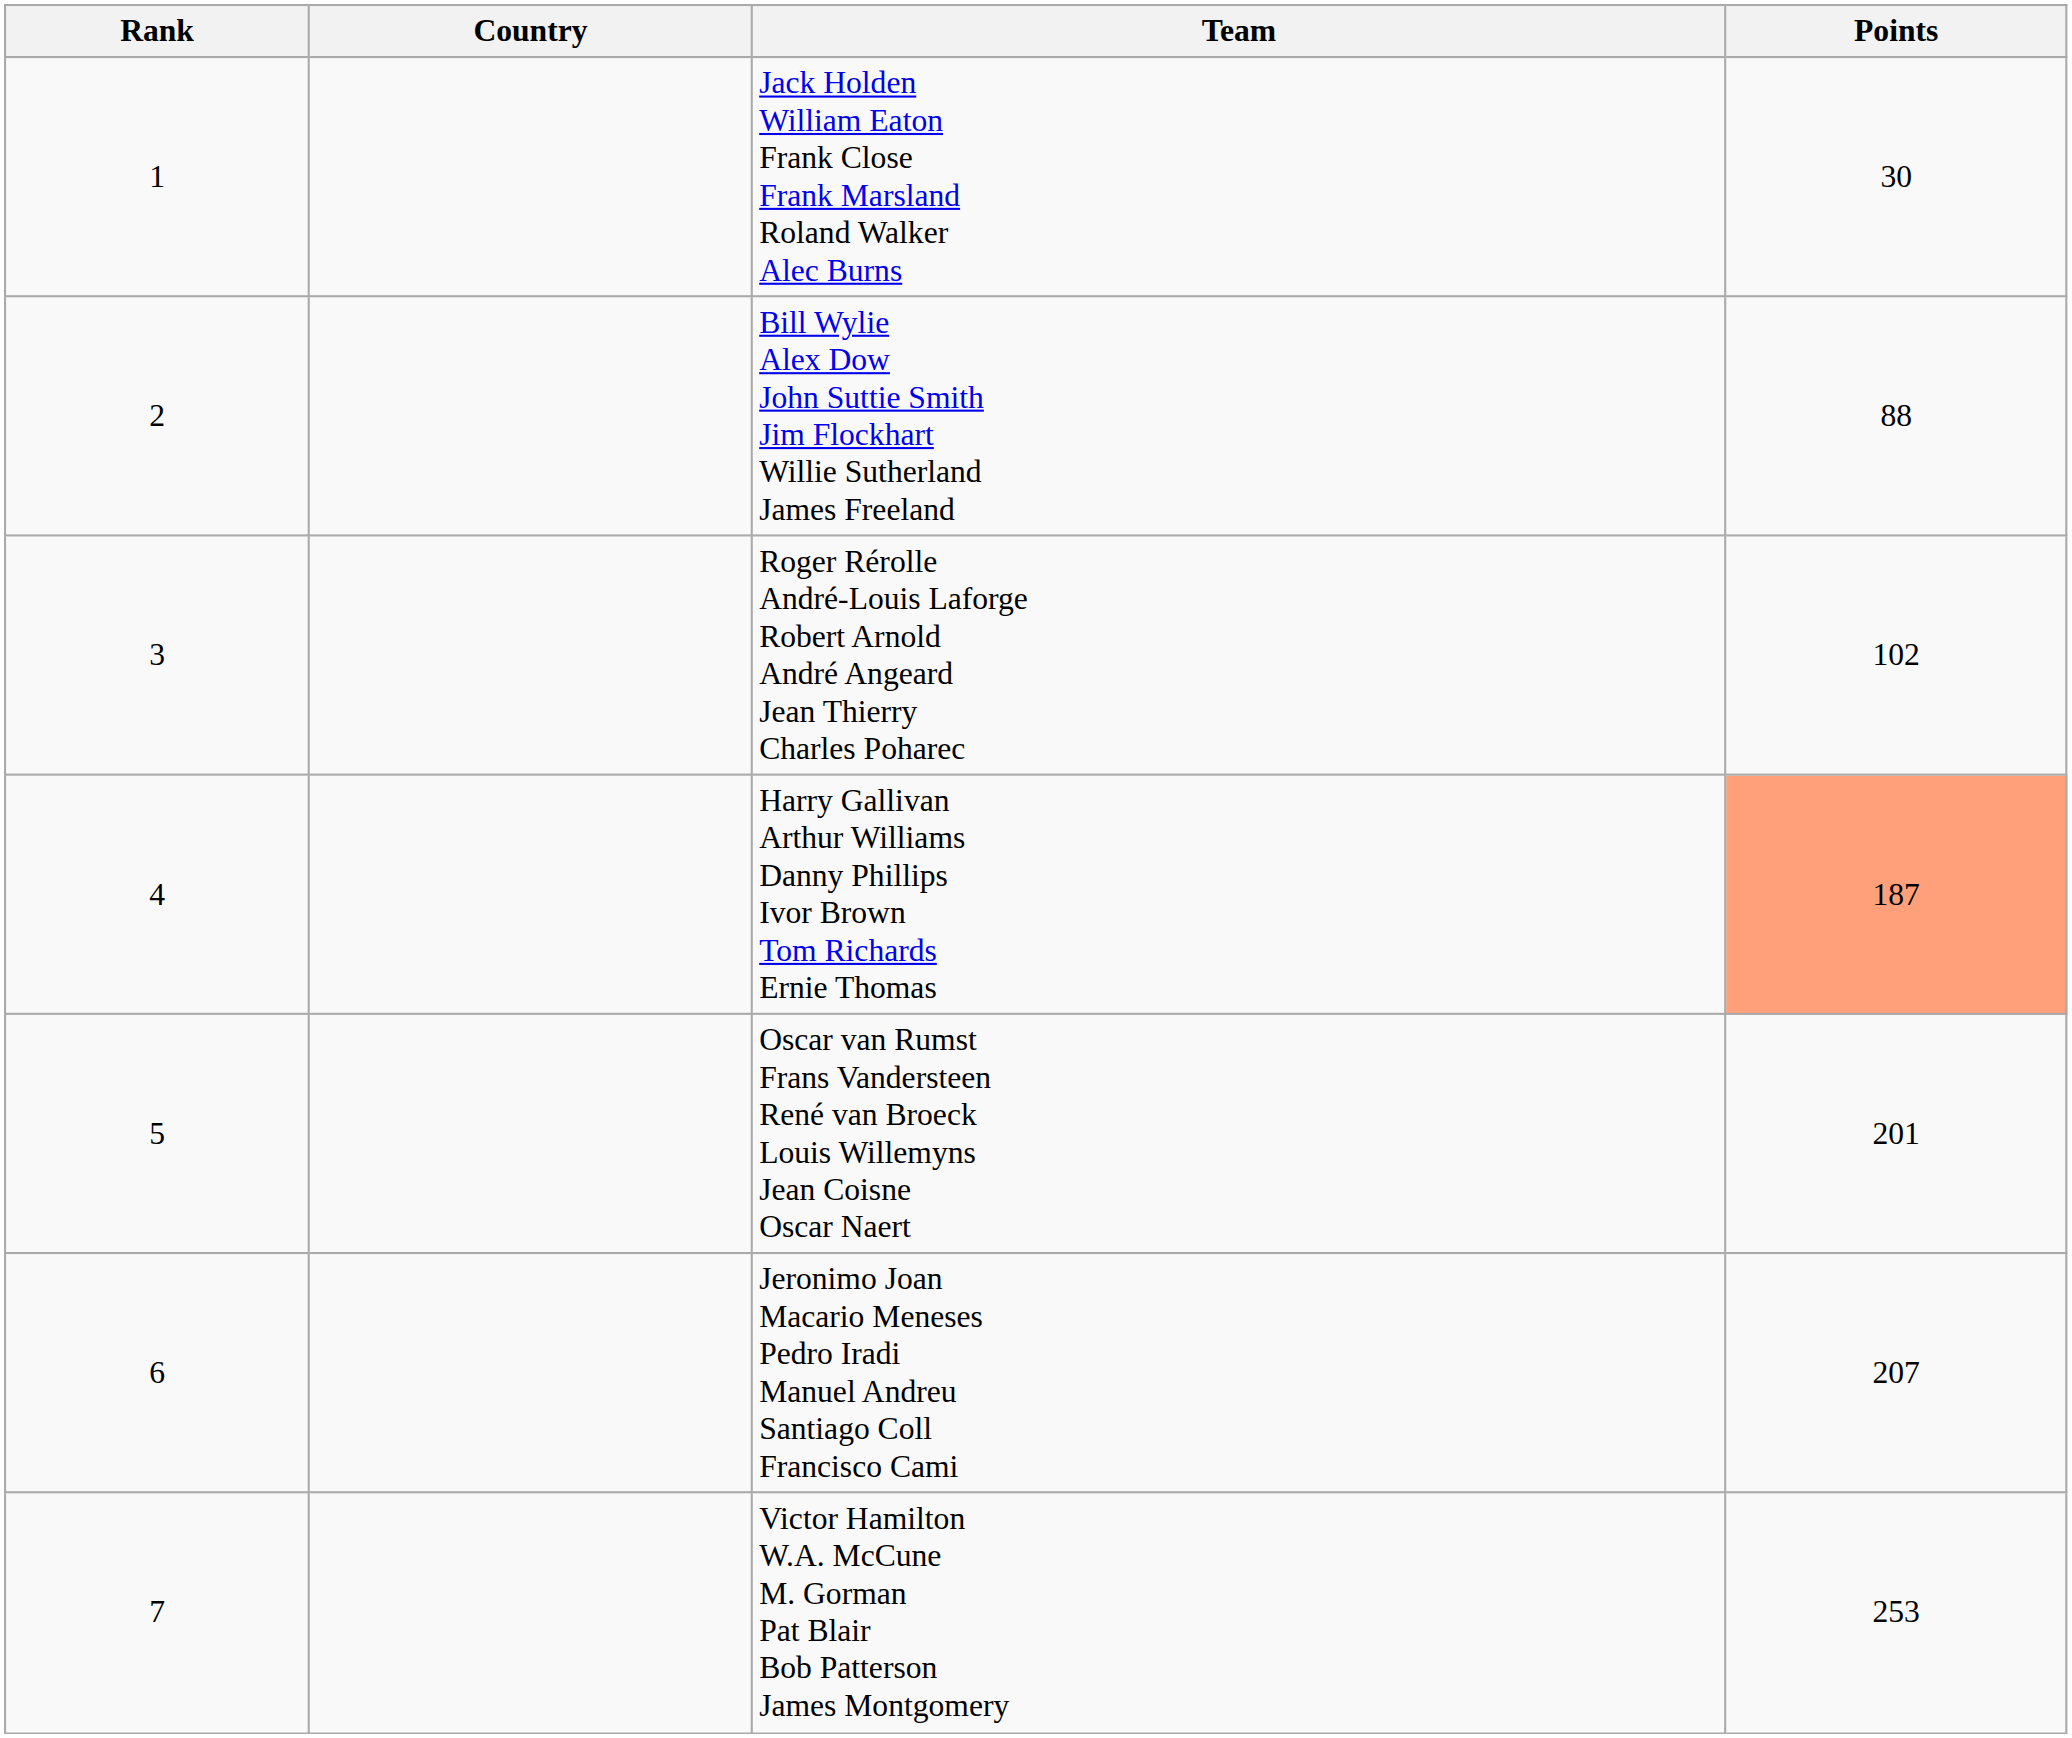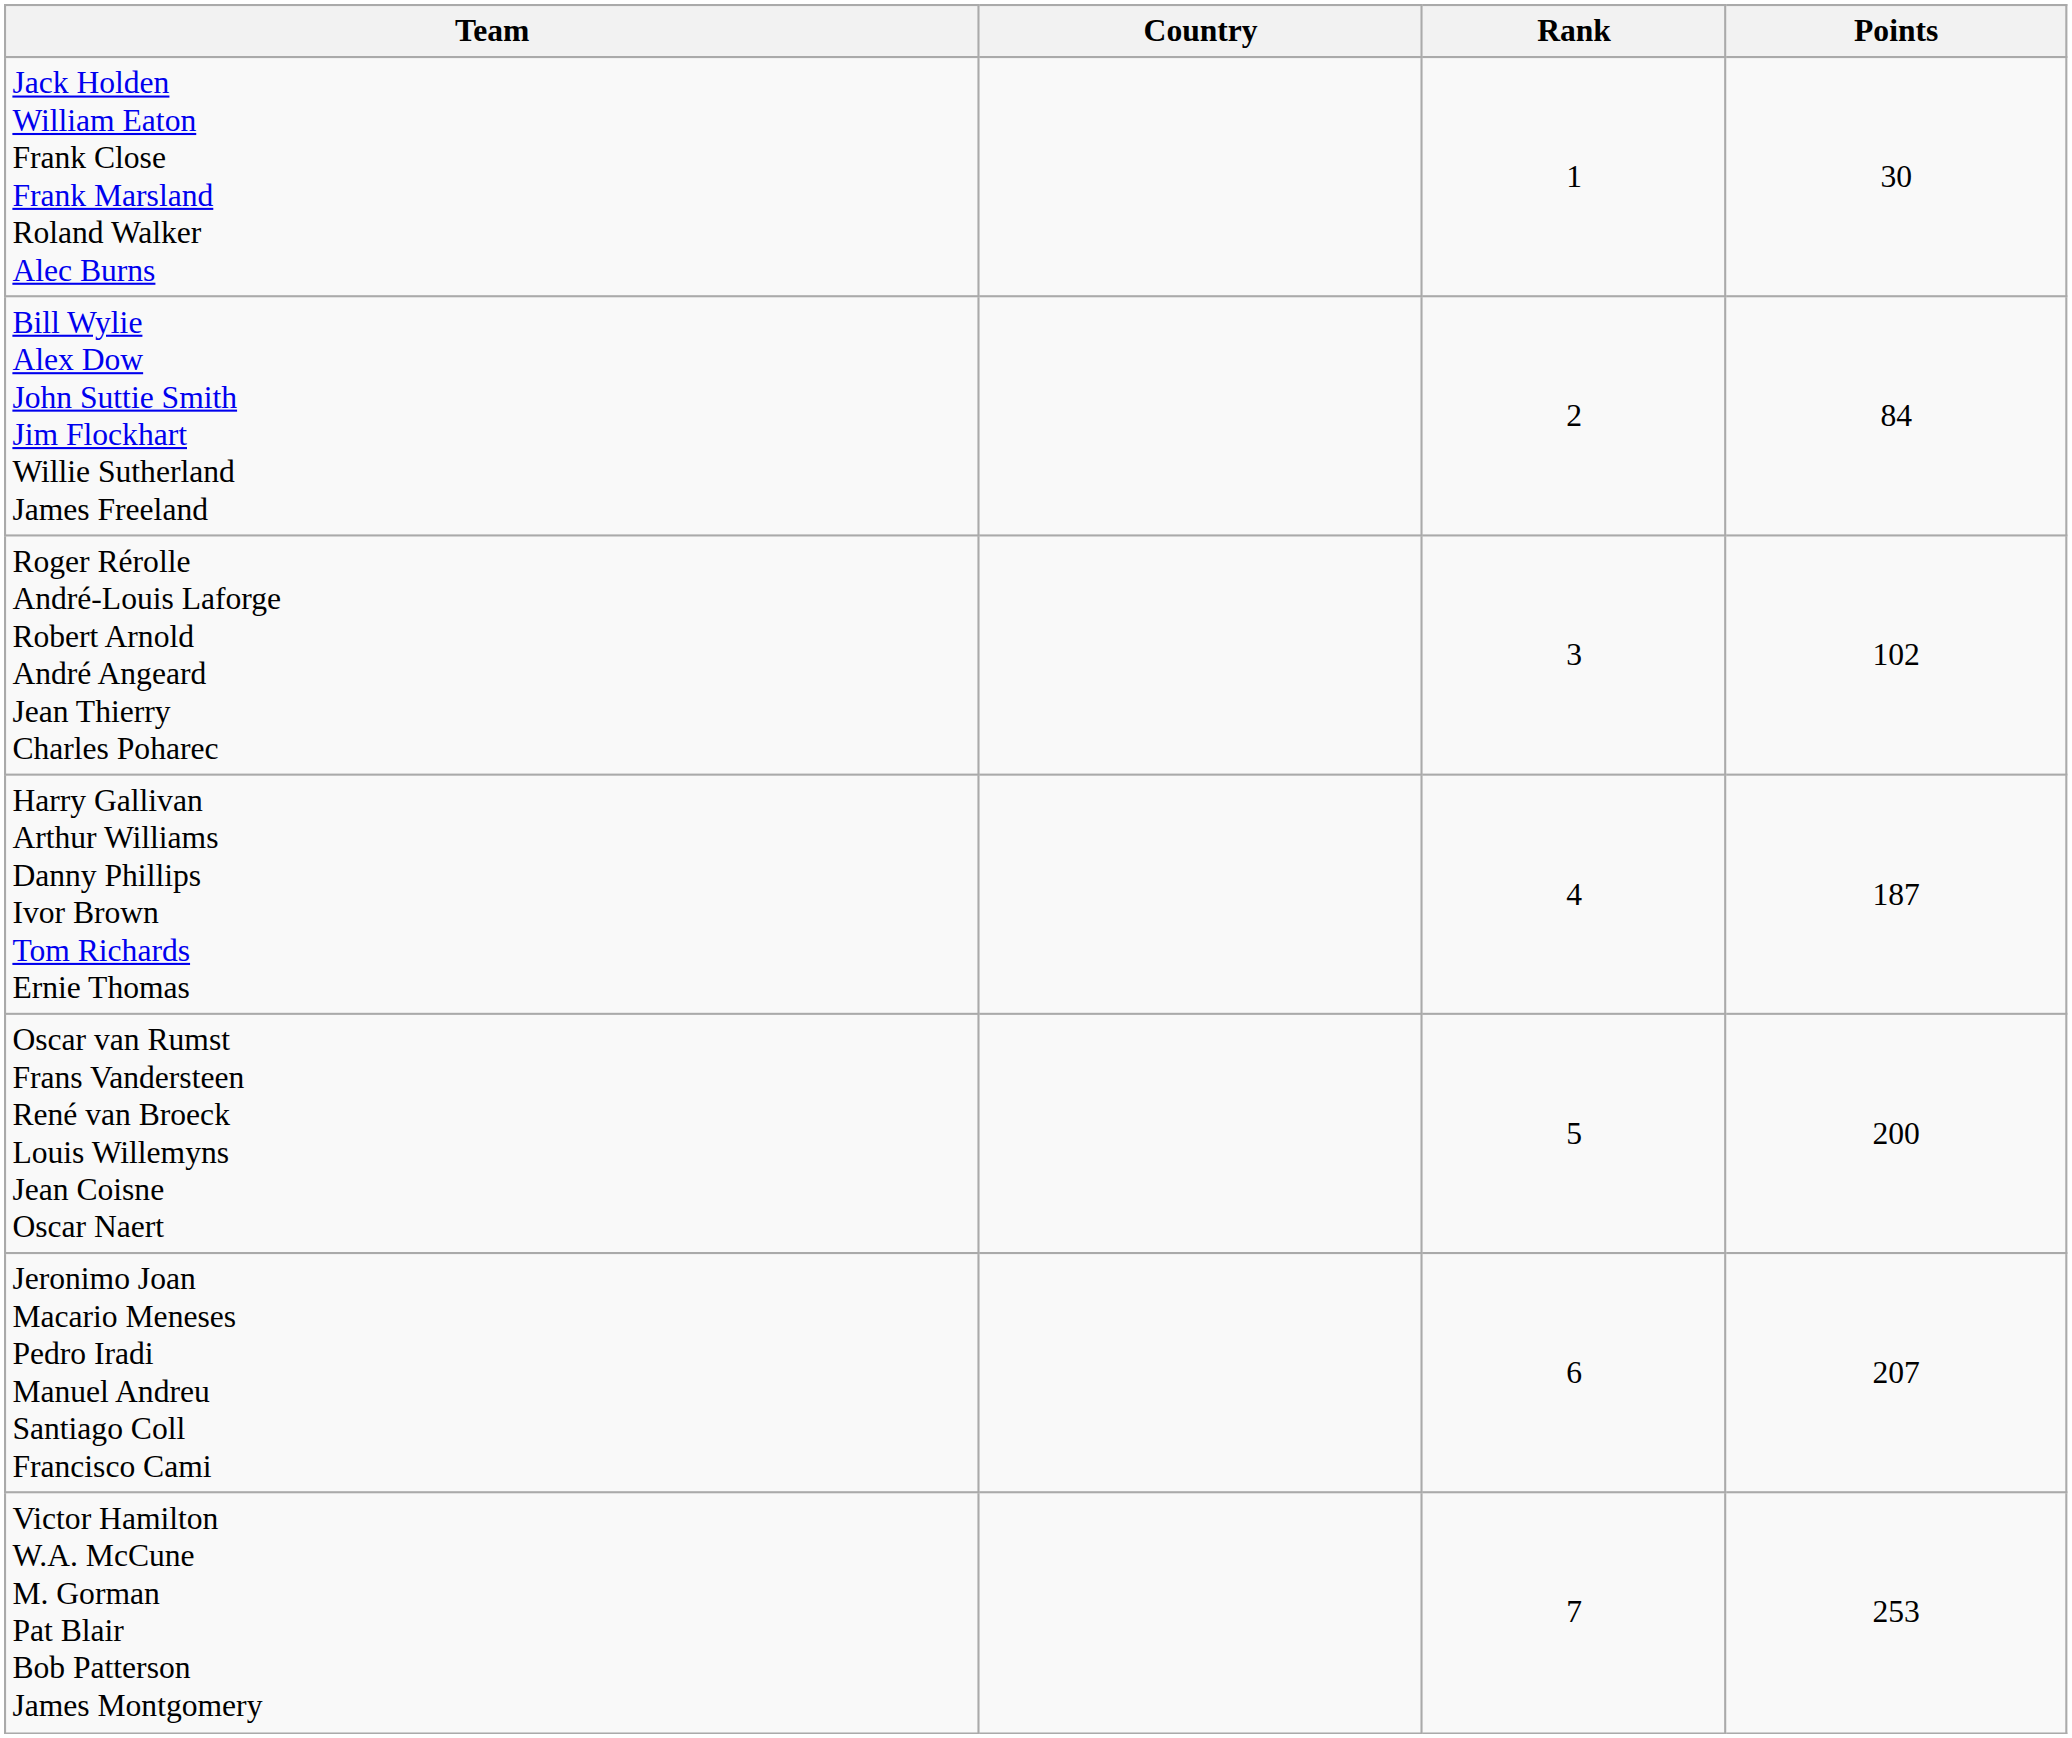columns swapped: (157, 30) <-> (1239, 30)
(1896, 415) 88 -> (1896, 415) 84
(1896, 894) lightsalmon background -> (1896, 894) no background
(1896, 1133) 201 -> (1896, 1133) 200
